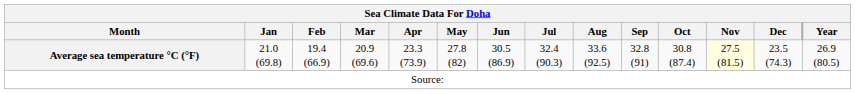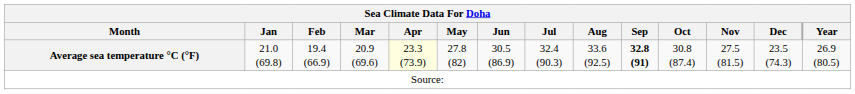(413, 55) no background -> (413, 55) lightyellow background
(640, 55) normal -> (640, 55) bold
(730, 55) lightyellow background -> (730, 55) no background
